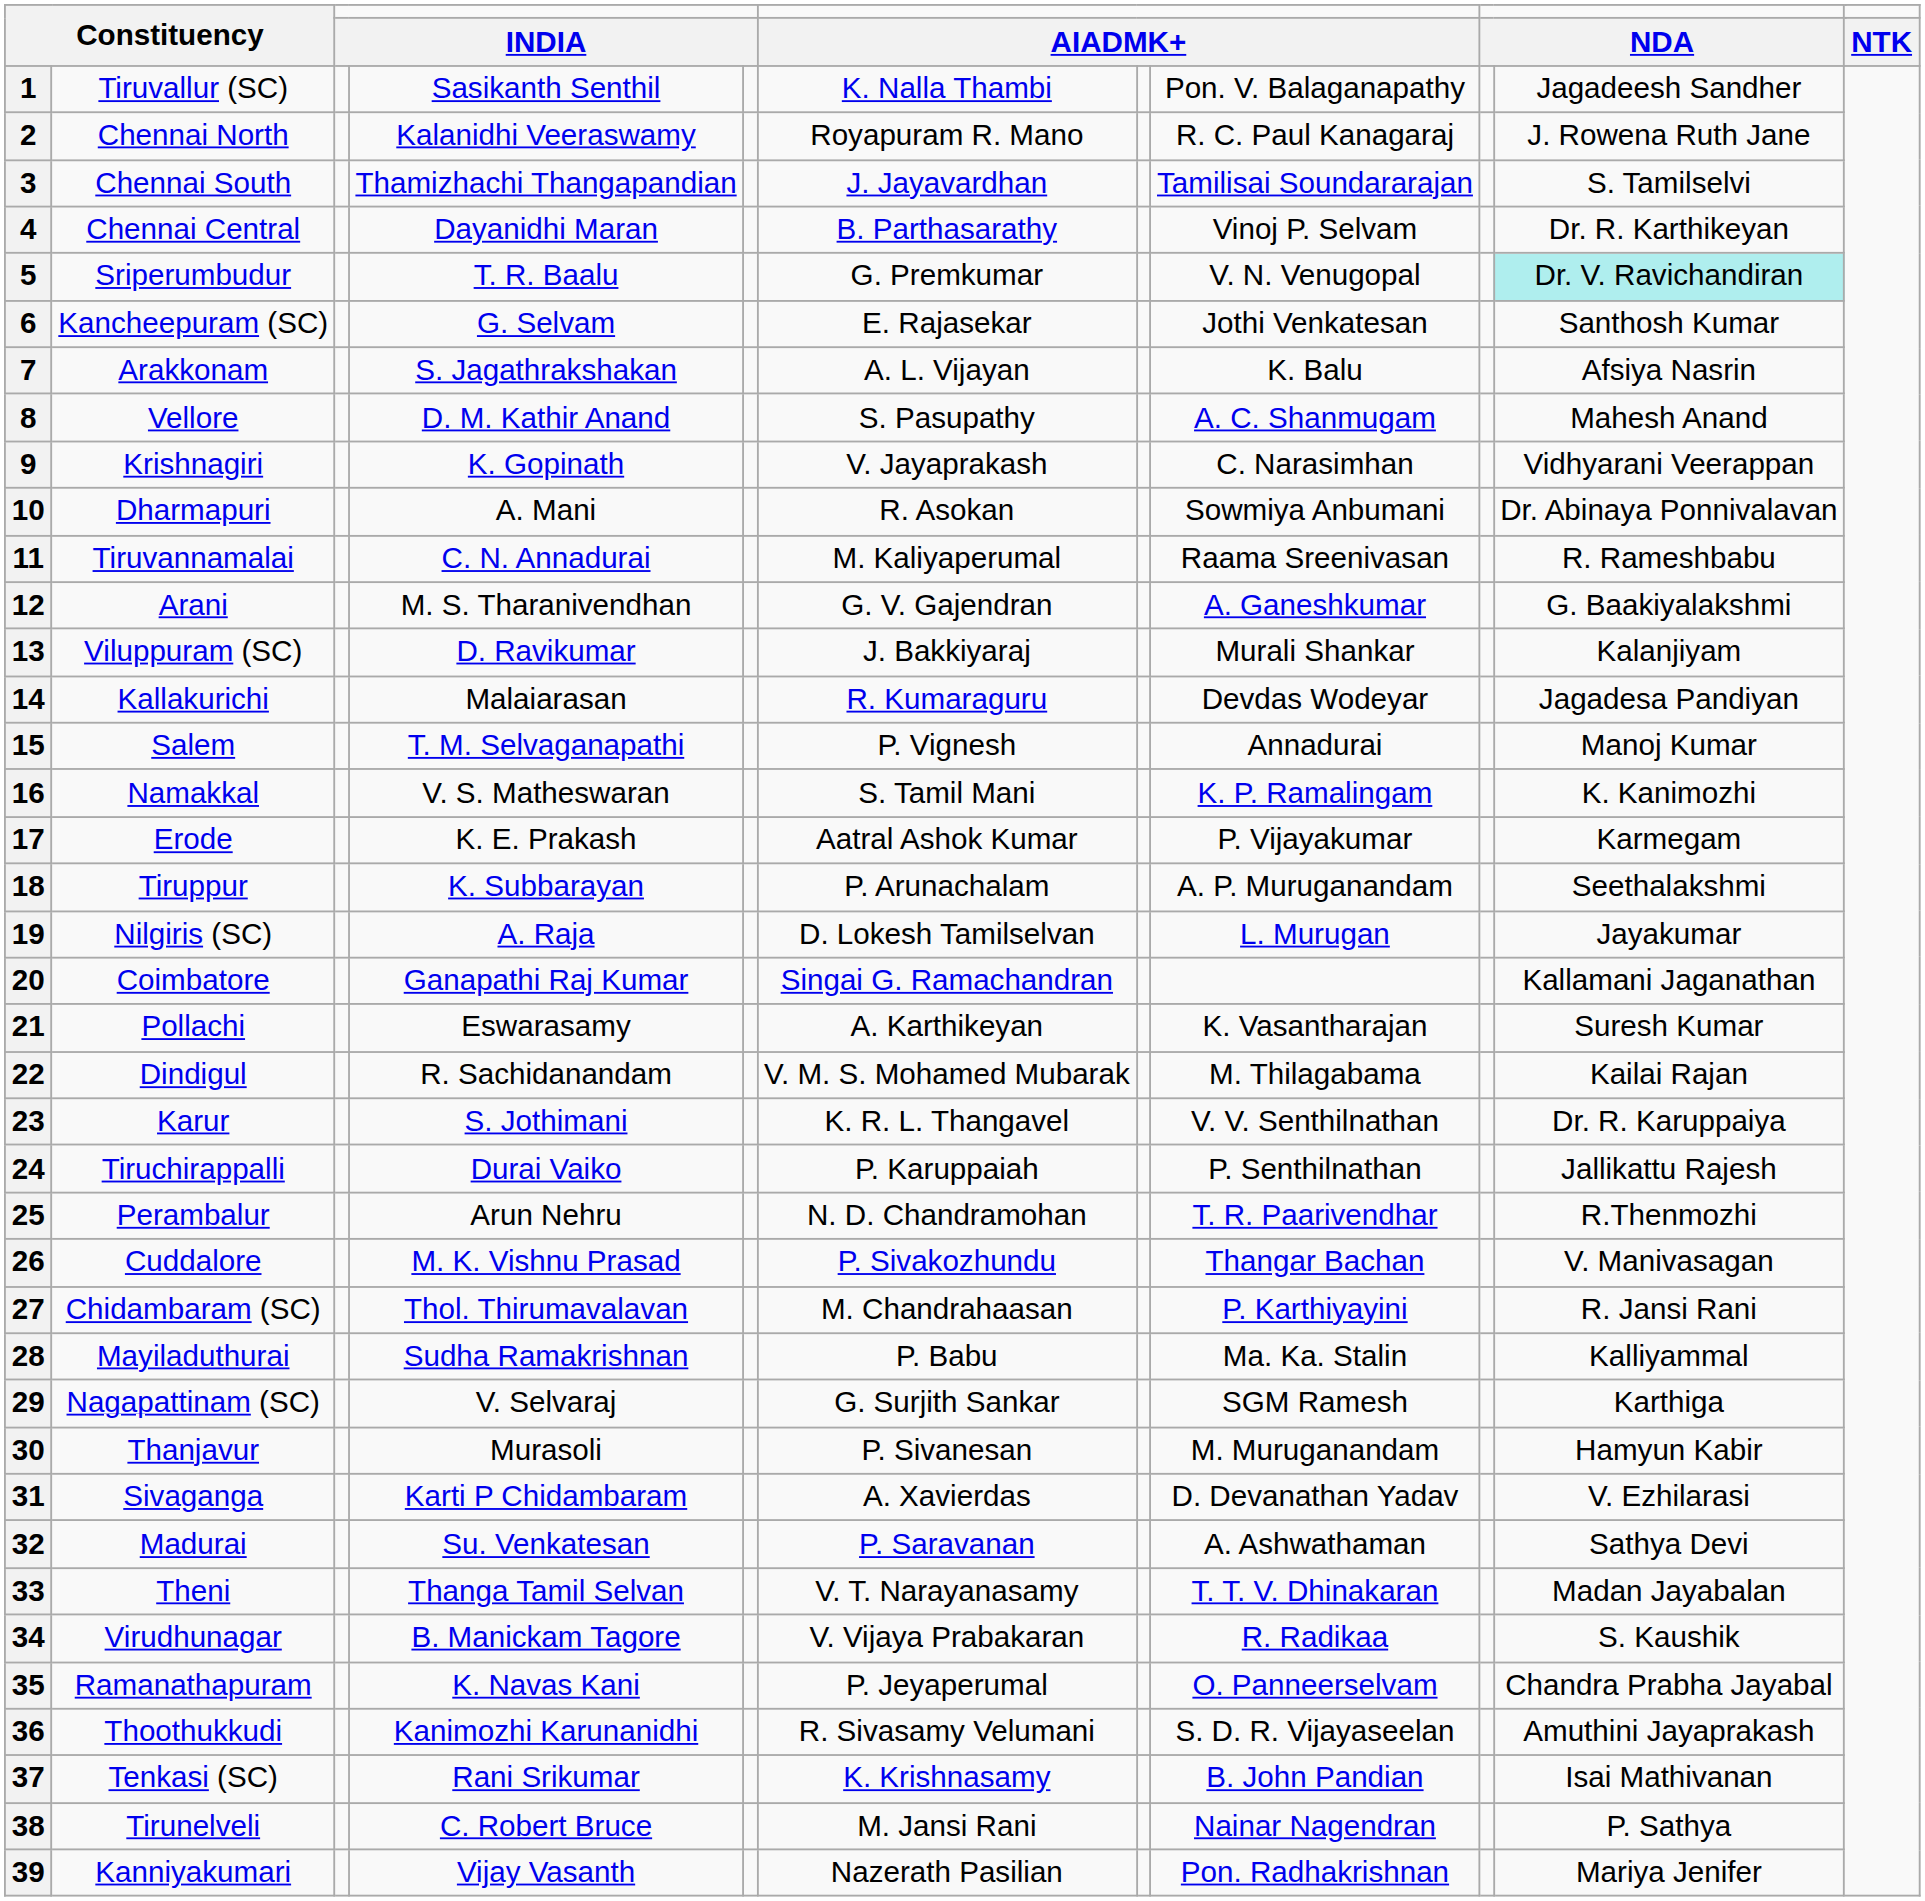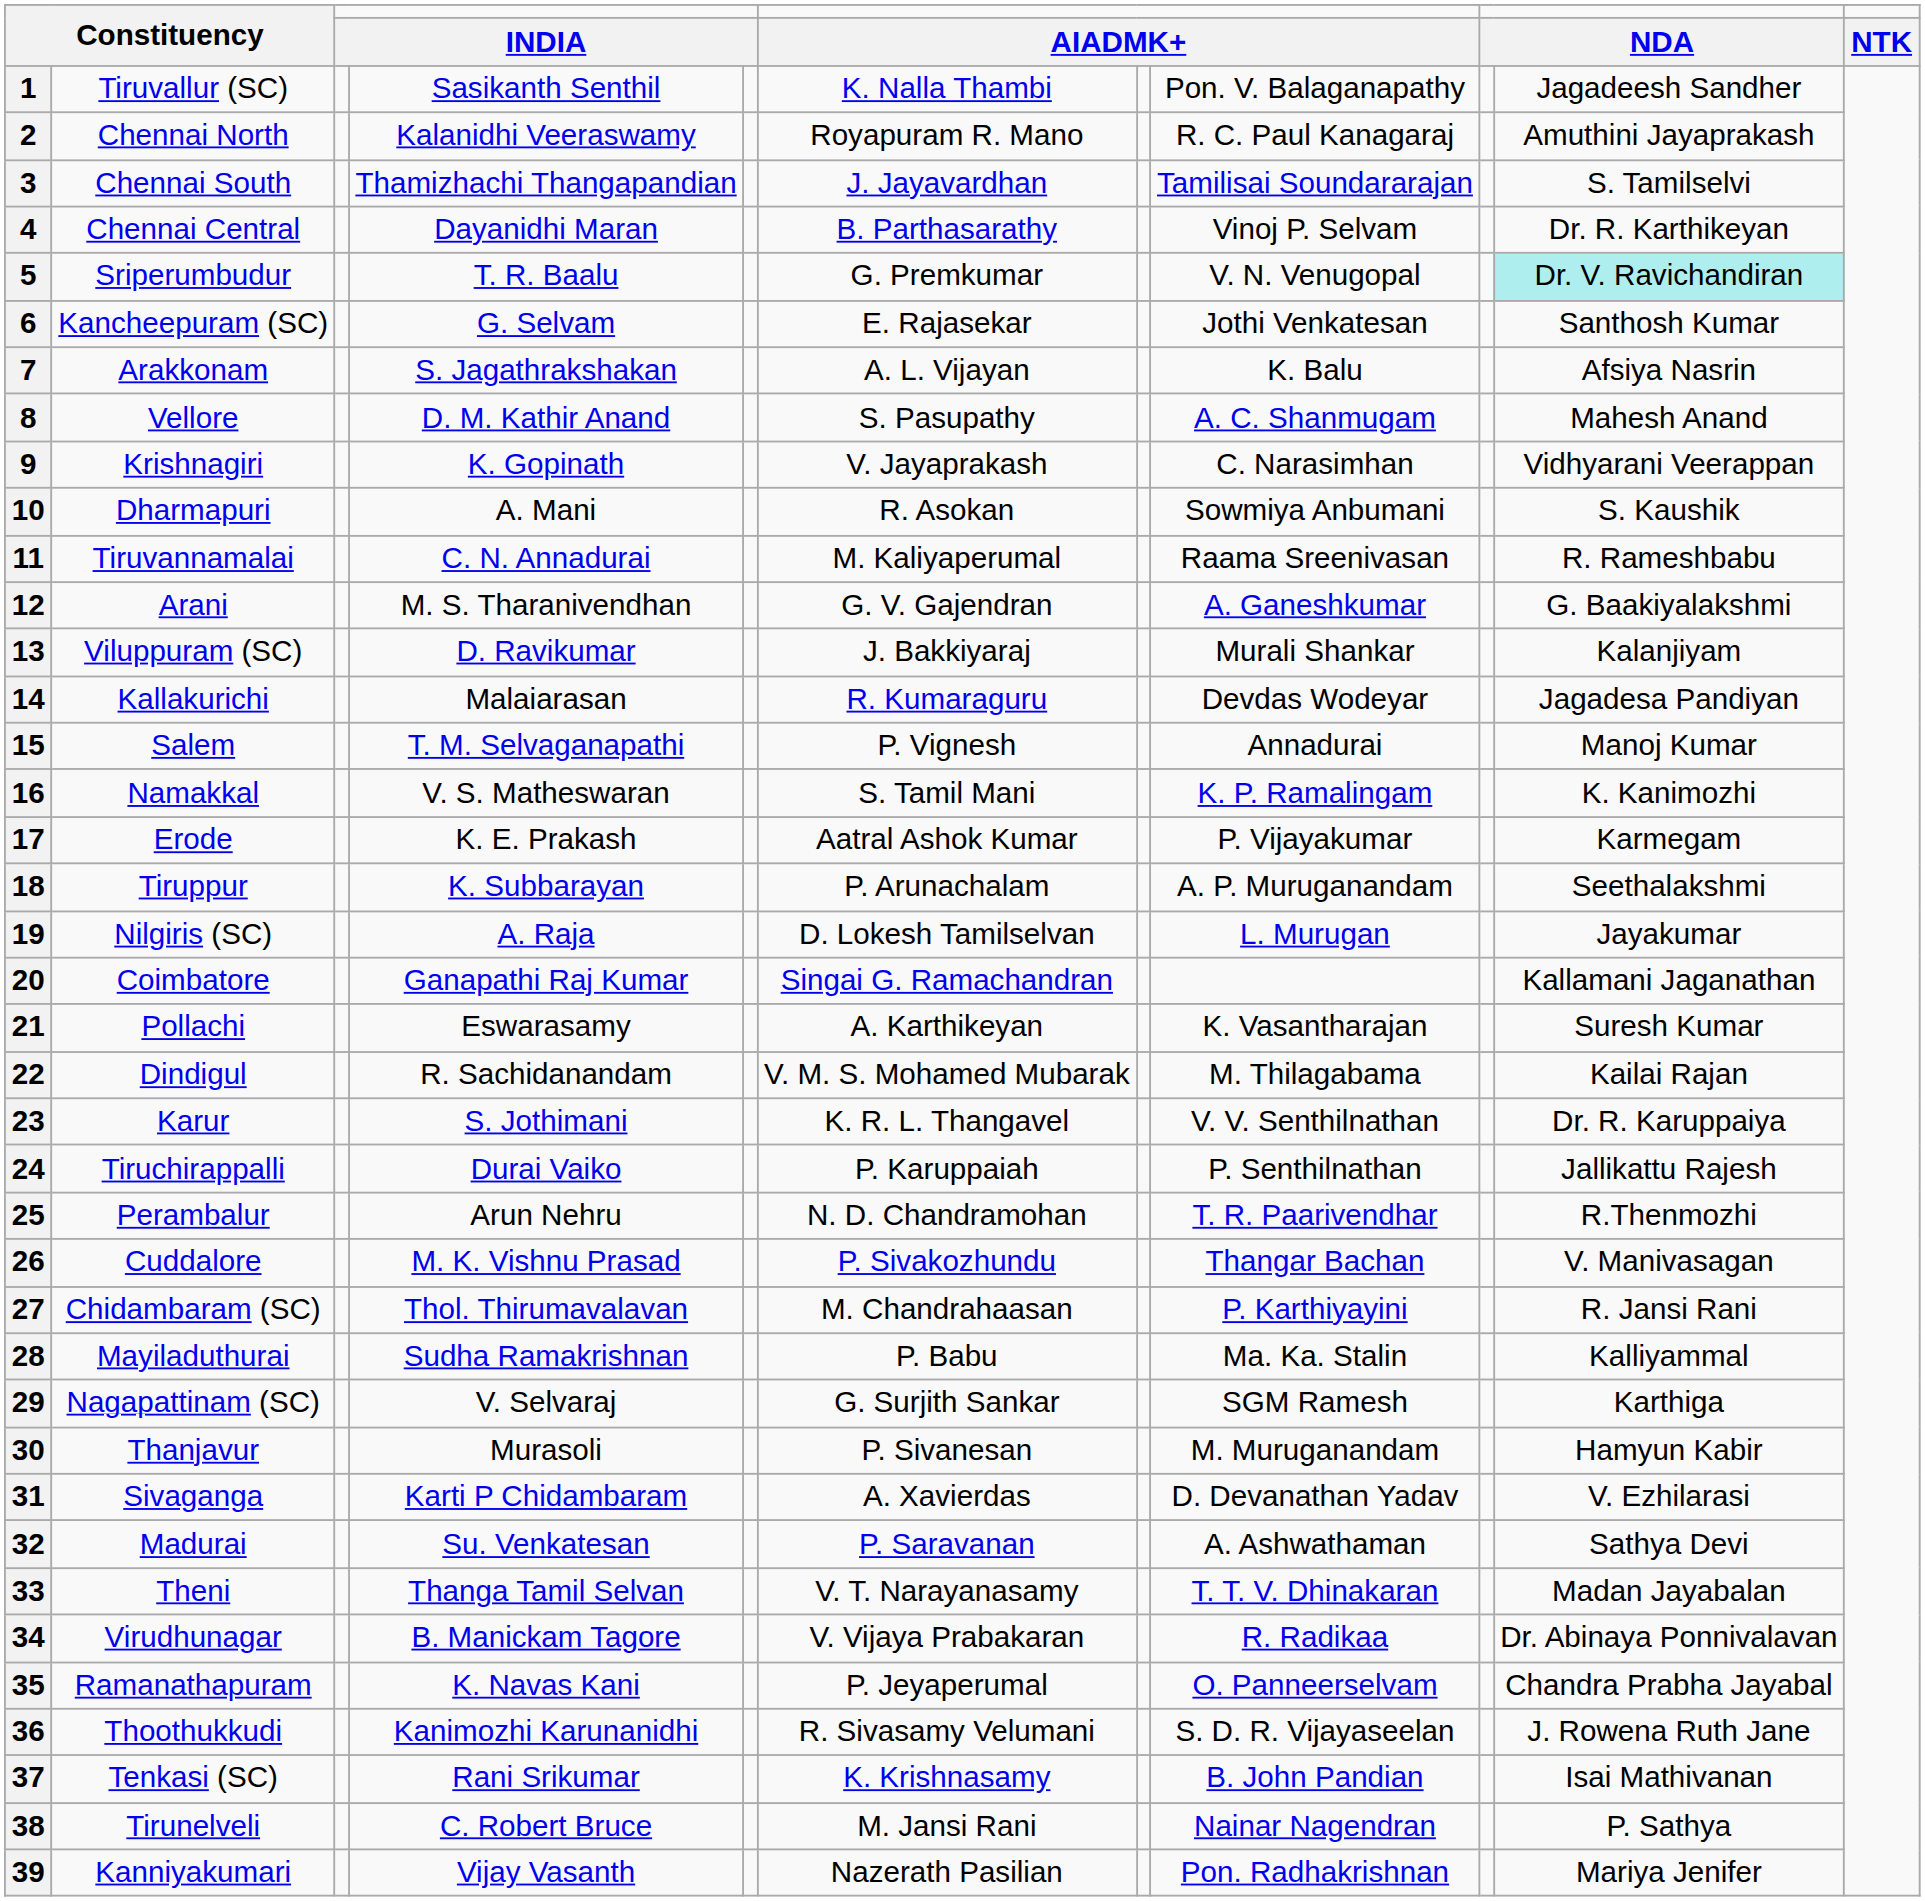(1669, 135) J. Rowena Ruth Jane -> (1669, 135) Amuthini Jayaprakash
(1669, 511) Dr. Abinaya Ponnivalavan -> (1669, 511) S. Kaushik
(1669, 1637) S. Kaushik -> (1669, 1637) Dr. Abinaya Ponnivalavan
(1669, 1731) Amuthini Jayaprakash -> (1669, 1731) J. Rowena Ruth Jane
